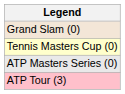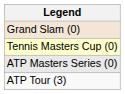(37, 81) pink background -> (37, 81) no background
